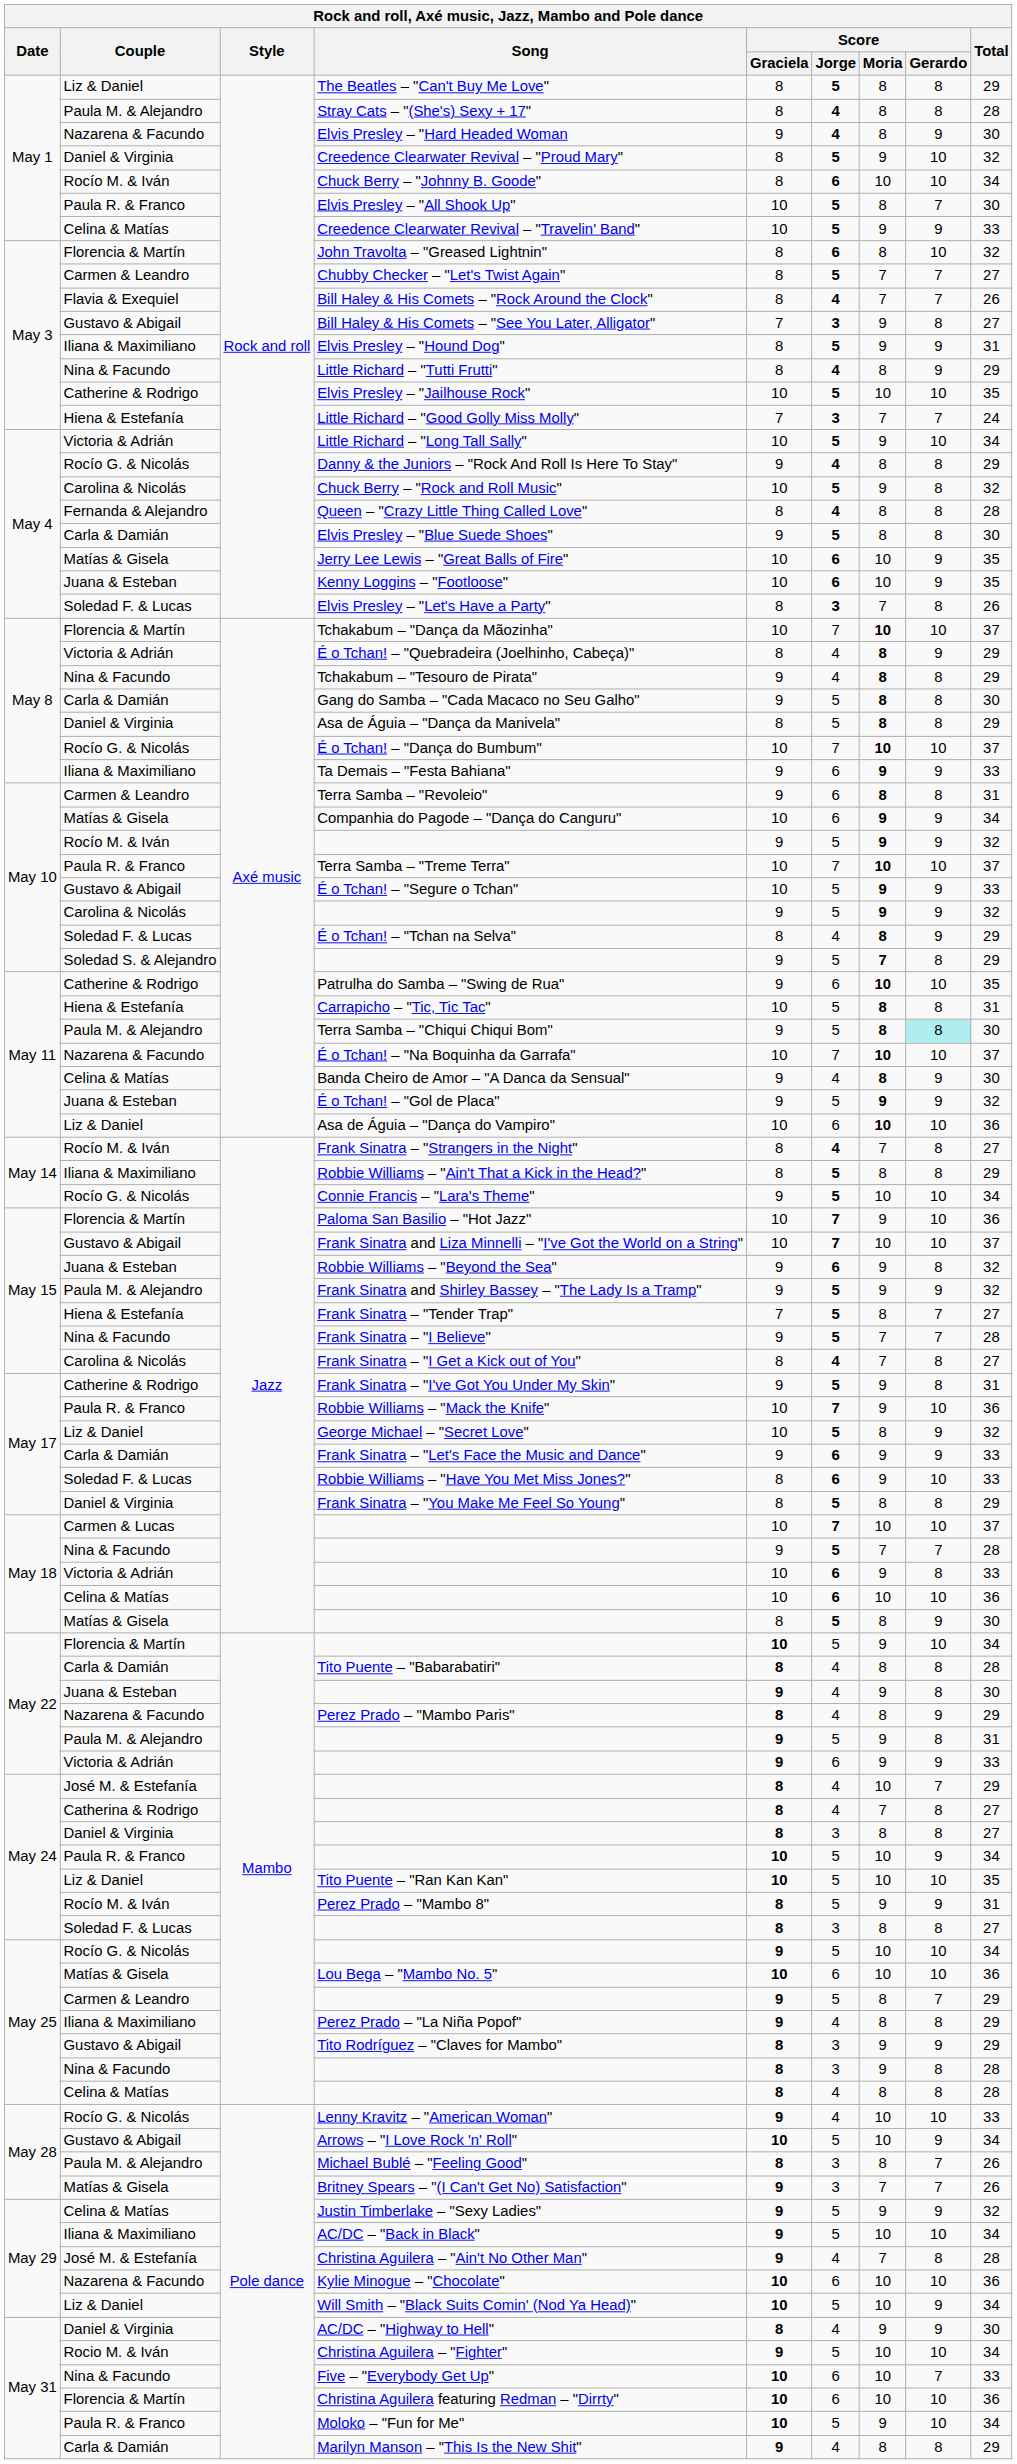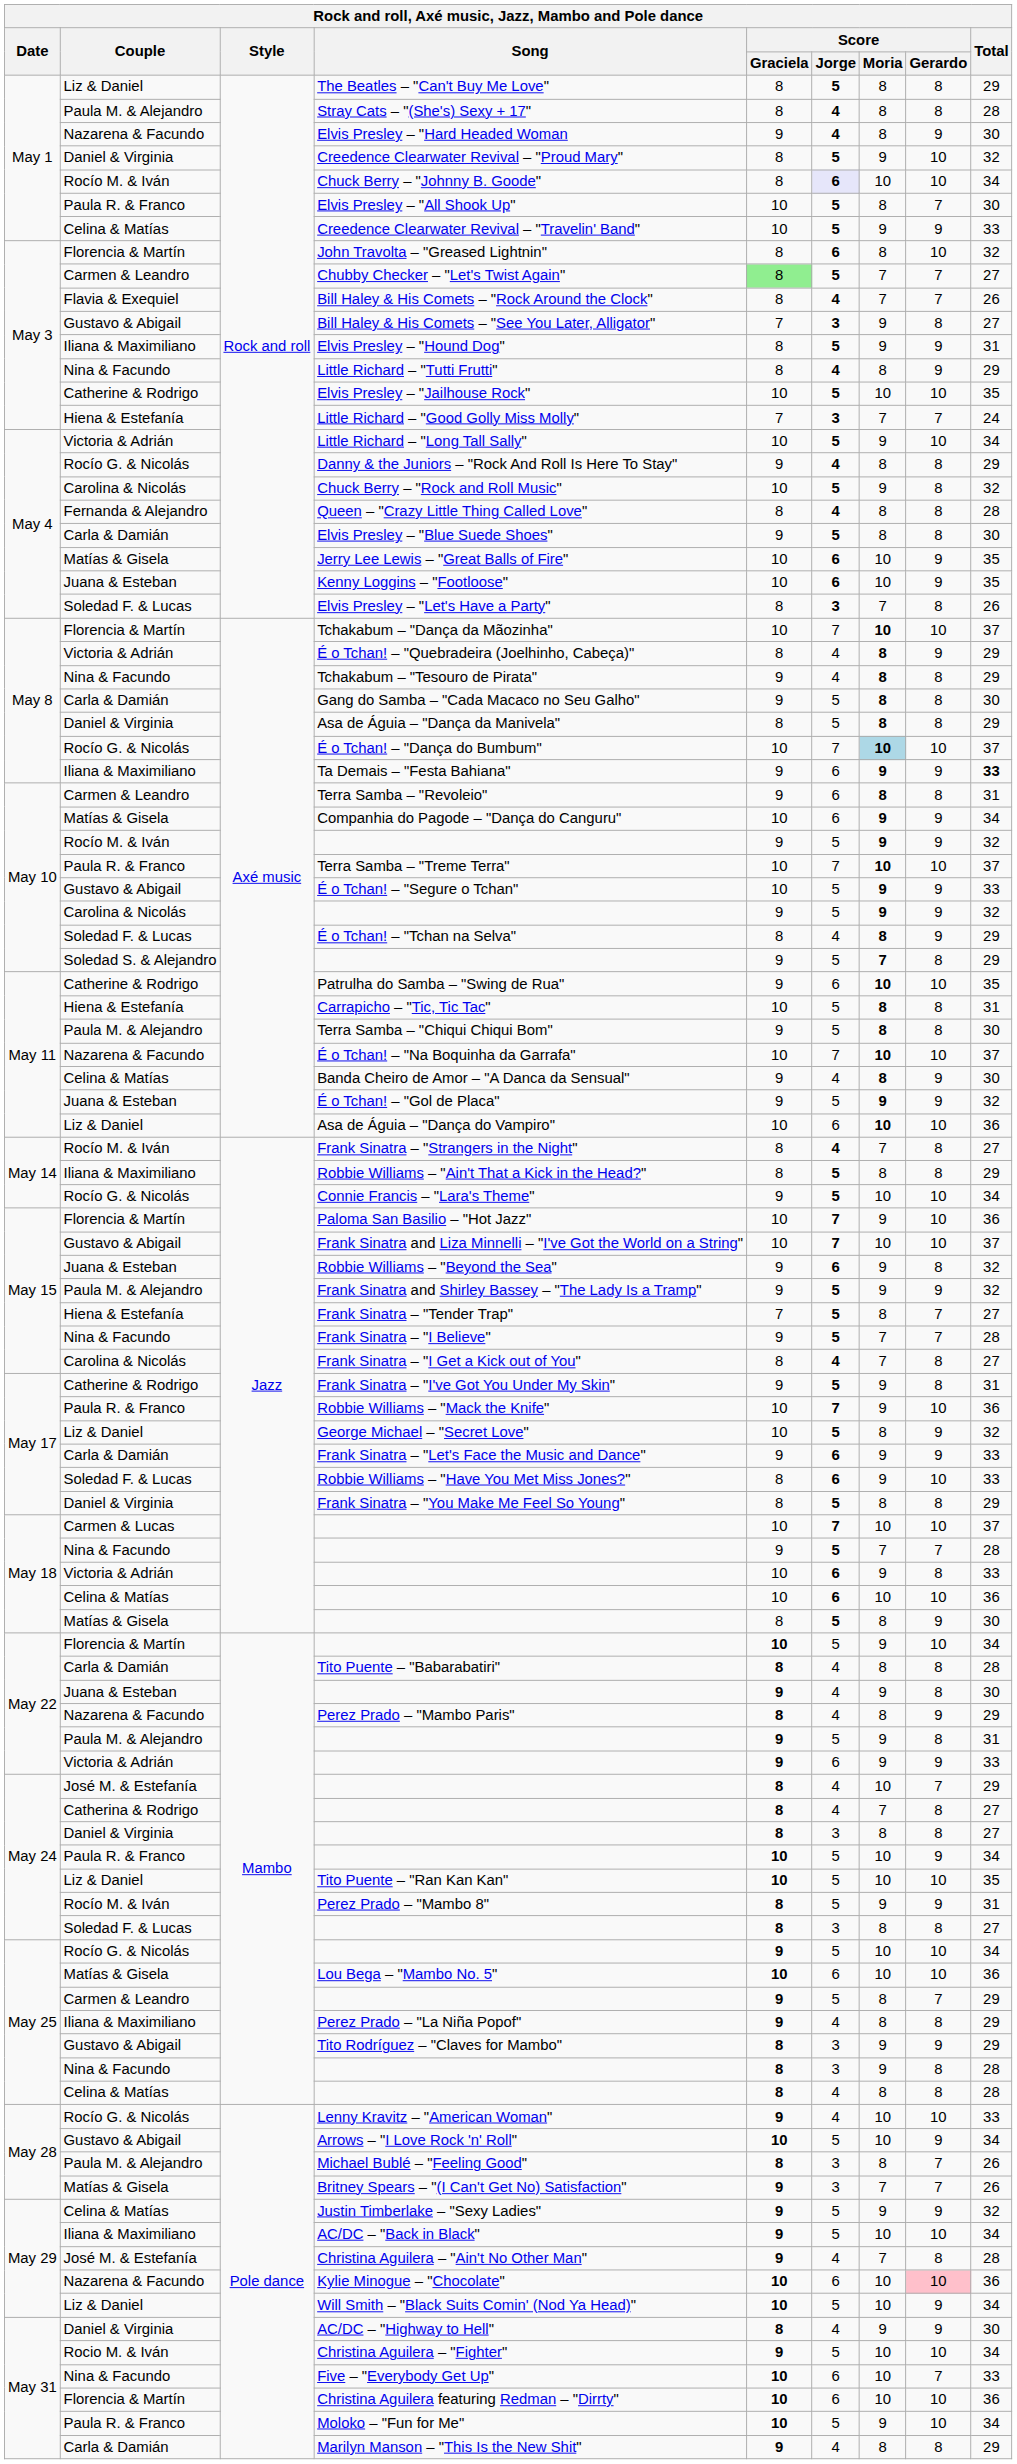(836, 181) no background -> (836, 181) lavender background
(779, 275) no background -> (779, 275) lightgreen background
(883, 747) no background -> (883, 747) lightblue background
(991, 771) normal -> (991, 771) bold
(938, 1031) paleturquoise background -> (938, 1031) no background
(938, 2281) no background -> (938, 2281) pink background
